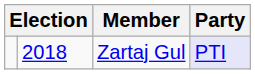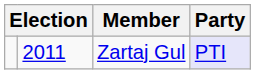(45, 52) 2018 -> (44, 52) 2011
